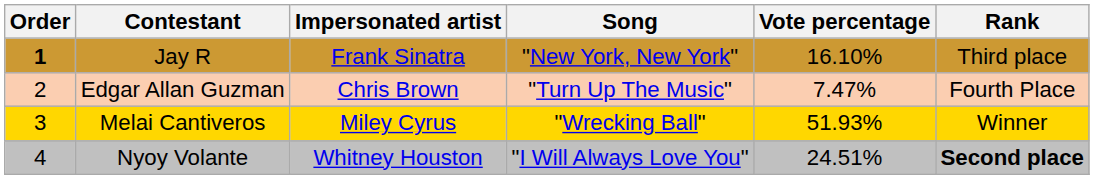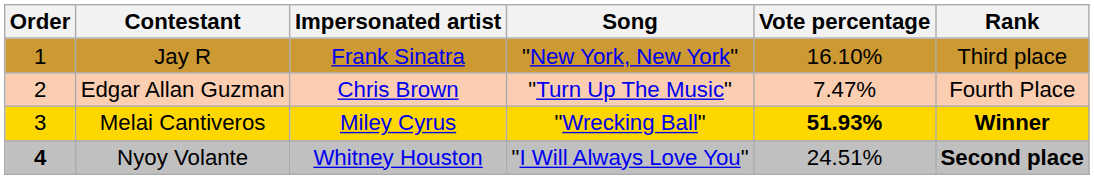(40, 56) bold -> (40, 56) normal
(845, 123) normal -> (845, 123) bold
(1012, 123) normal -> (1012, 123) bold
(40, 157) normal -> (40, 157) bold
